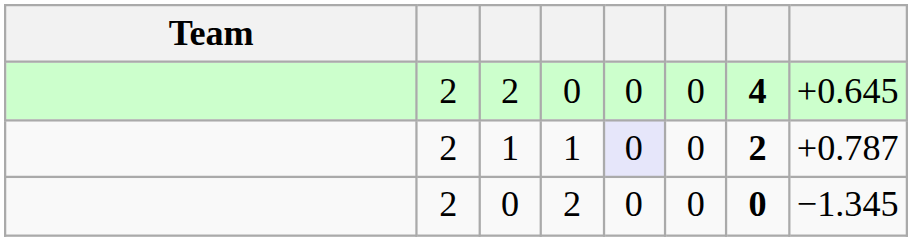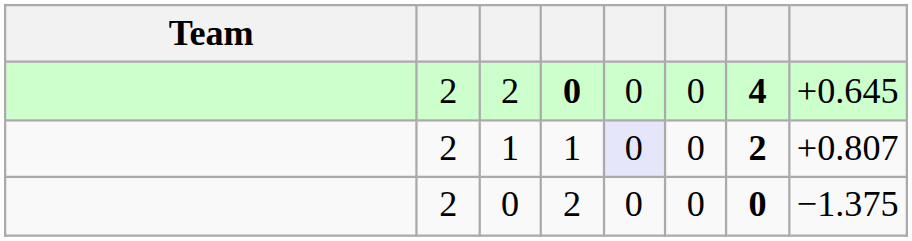(572, 90) normal -> (572, 90) bold
(848, 147) +0.787 -> (848, 147) +0.807
(848, 205) −1.345 -> (848, 205) −1.375
